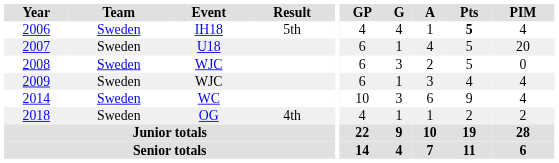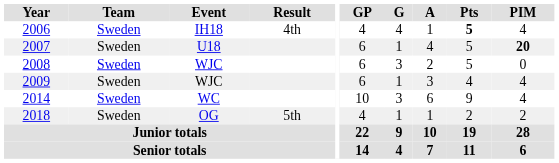(292, 29) 5th -> (292, 29) 4th
(523, 47) normal -> (523, 47) bold
(292, 115) 4th -> (292, 115) 5th
